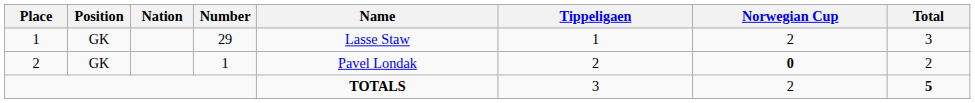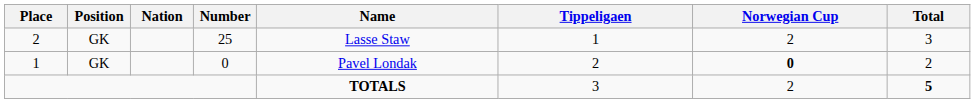(36, 40) 1 -> (36, 40) 2
(225, 40) 29 -> (225, 40) 25
(36, 63) 2 -> (36, 63) 1
(225, 63) 1 -> (225, 63) 0
